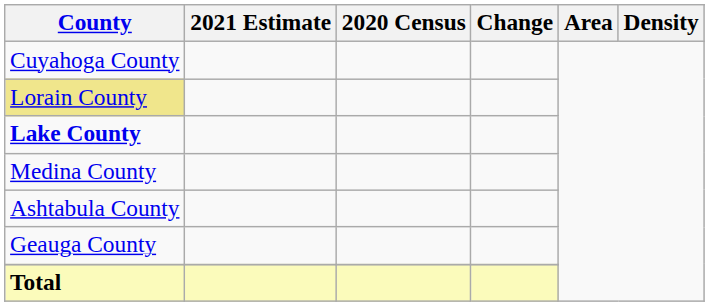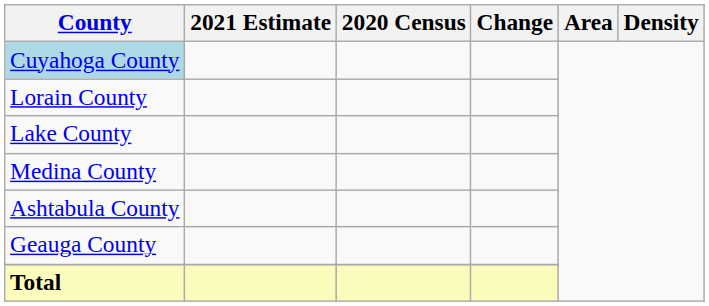(95, 60) no background -> (95, 60) lightblue background
(79, 97) khaki background -> (79, 97) no background
(75, 134) bold -> (71, 134) normal
